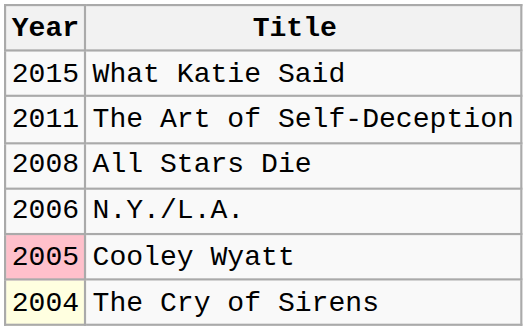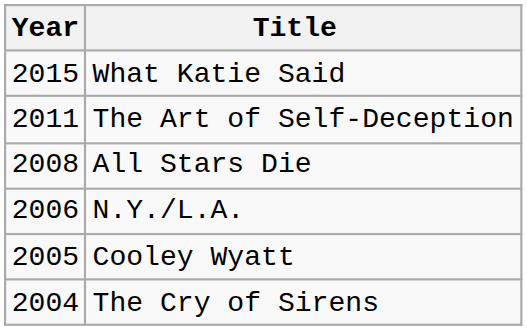(45, 257) pink background -> (45, 257) no background
(45, 303) lightyellow background -> (45, 303) no background
